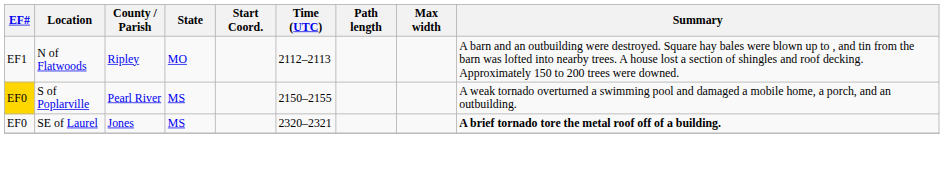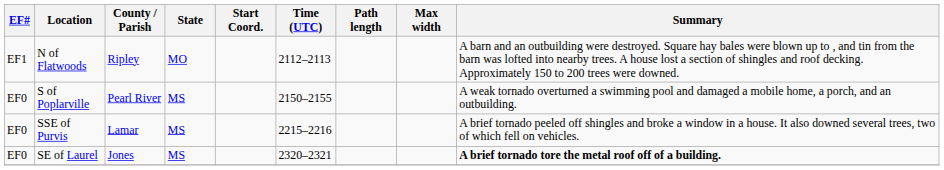(17, 98) gold background -> (17, 98) no background
+ row: (54, 130)
